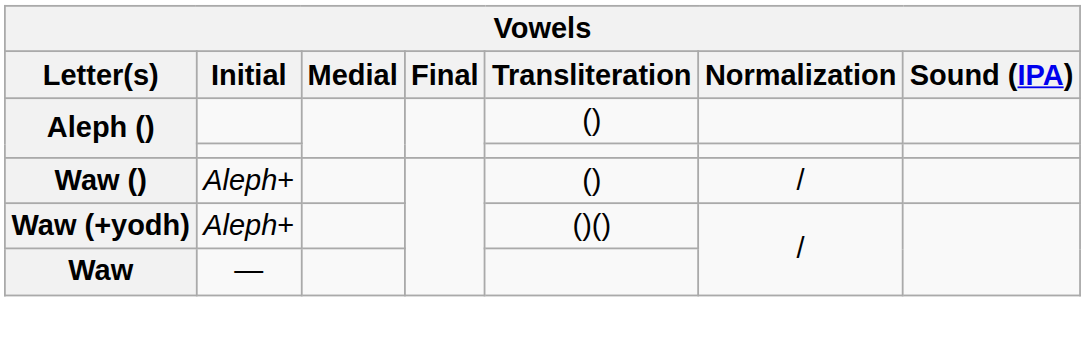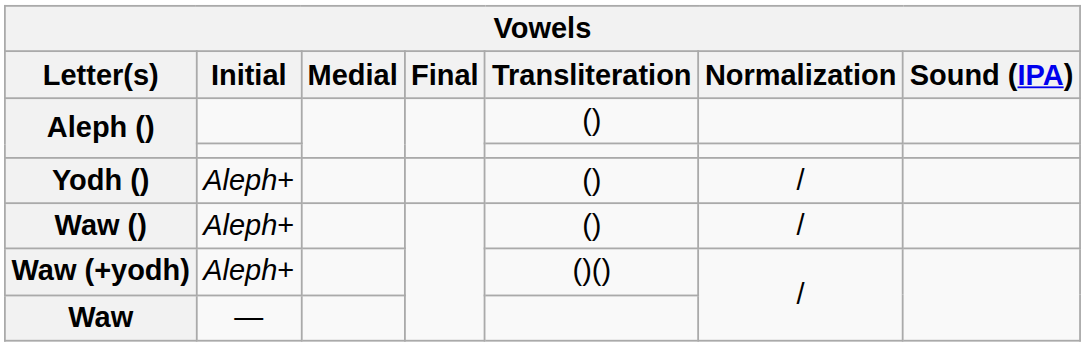+ row: (101, 179)
